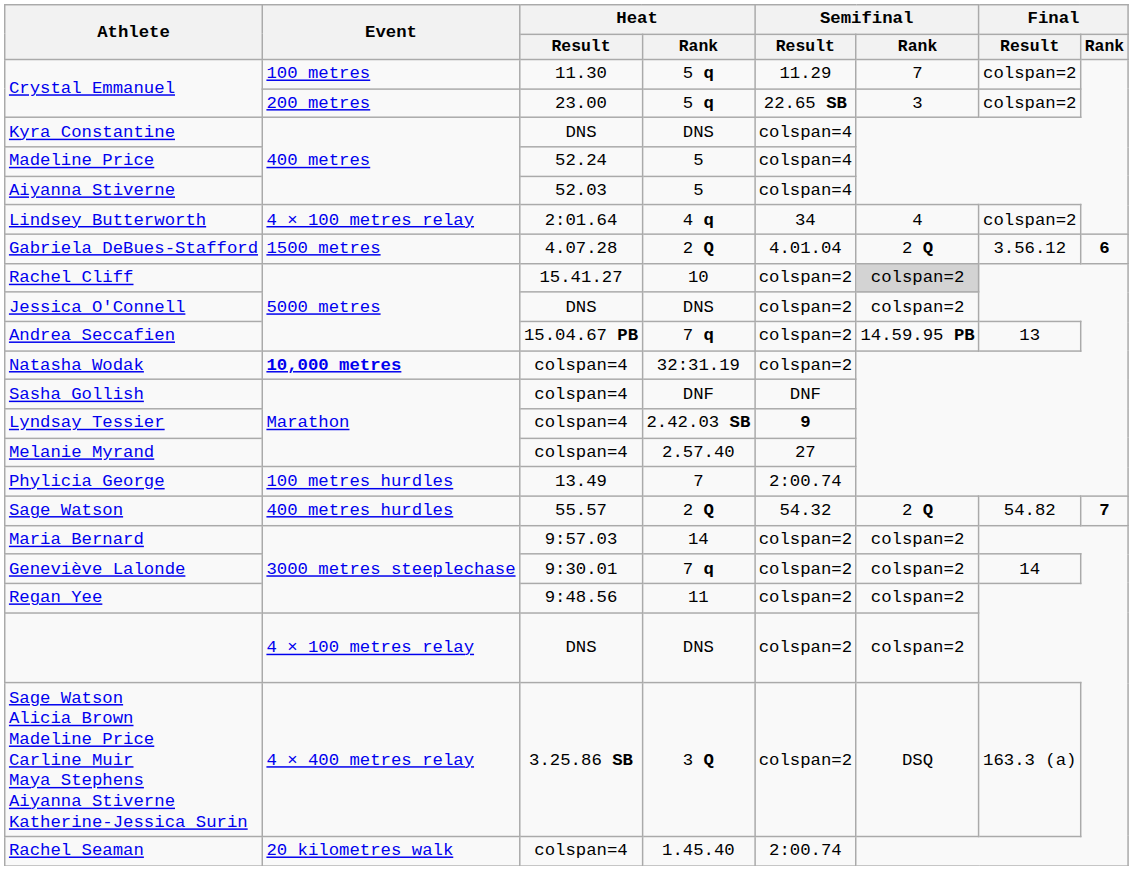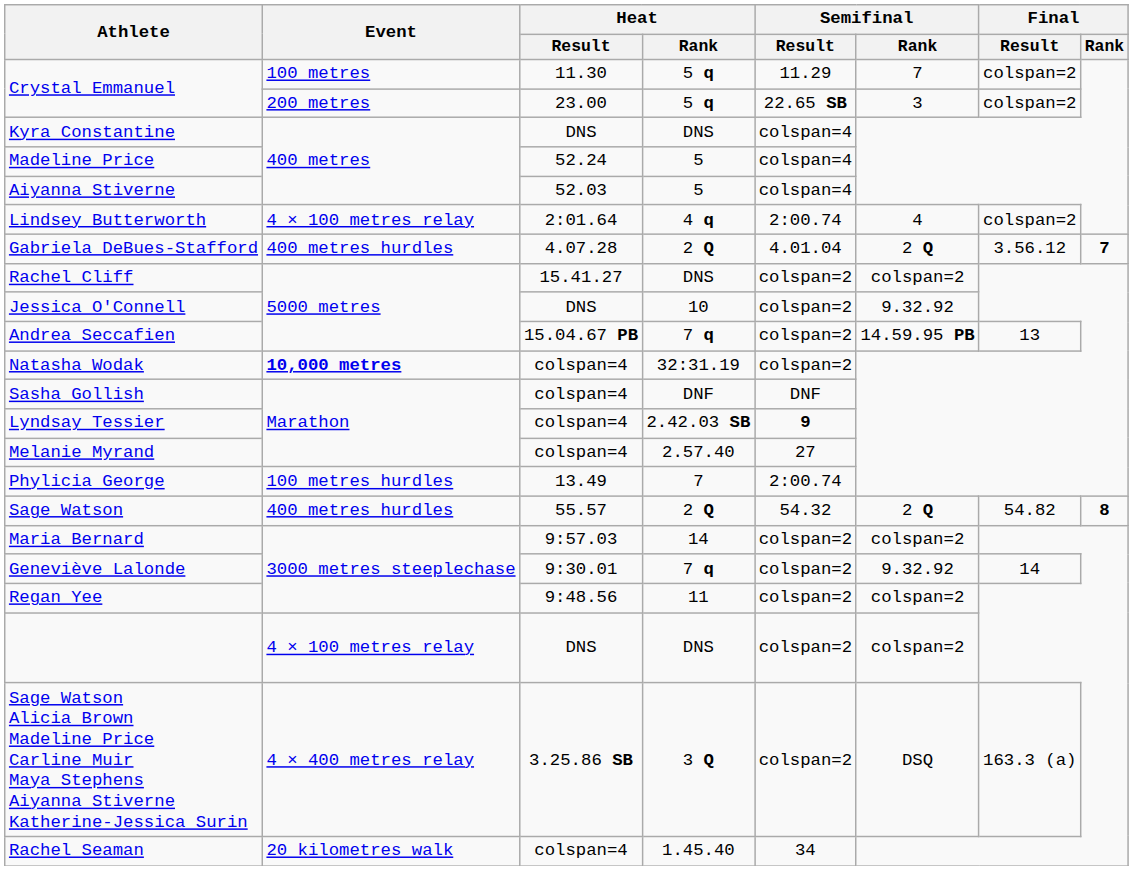(805, 219) 34 -> (805, 219) 2:00.74
(324, 248) 1500 metres -> (360, 248) 400 metres hurdles
(1104, 248) 6 -> (1104, 248) 7
(698, 278) 10 -> (698, 278) DNS
(918, 278) lightgrey background -> (918, 278) no background
(698, 307) DNS -> (698, 307) 10
(918, 307) colspan=2 -> (918, 307) 9.32.92
(1104, 510) 7 -> (1104, 510) 8
(918, 568) colspan=2 -> (918, 568) 9.32.92
(805, 851) 2:00.74 -> (805, 851) 34
